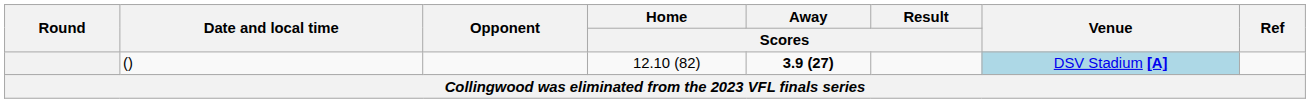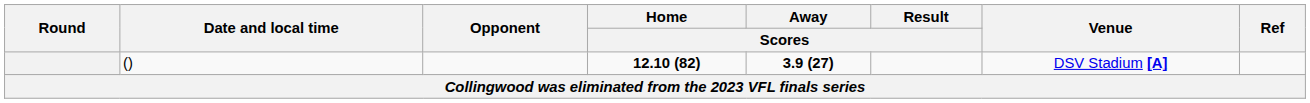(667, 63) normal -> (667, 63) bold
(1111, 63) lightblue background -> (1111, 63) no background
